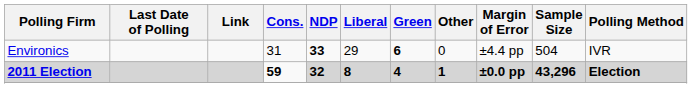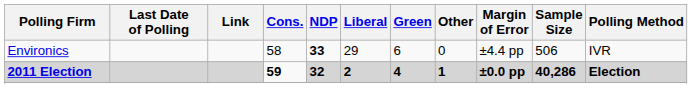(274, 51) 31 -> (274, 51) 58
(397, 51) bold -> (397, 51) normal
(546, 51) 504 -> (546, 51) 506
(347, 72) 8 -> (347, 72) 2
(556, 72) 43,296 -> (556, 72) 40,286
